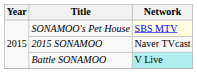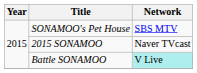(156, 28) lightyellow background -> (156, 28) no background
